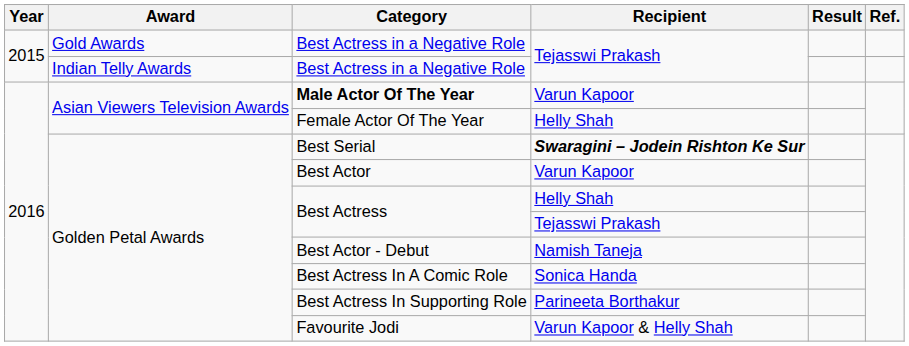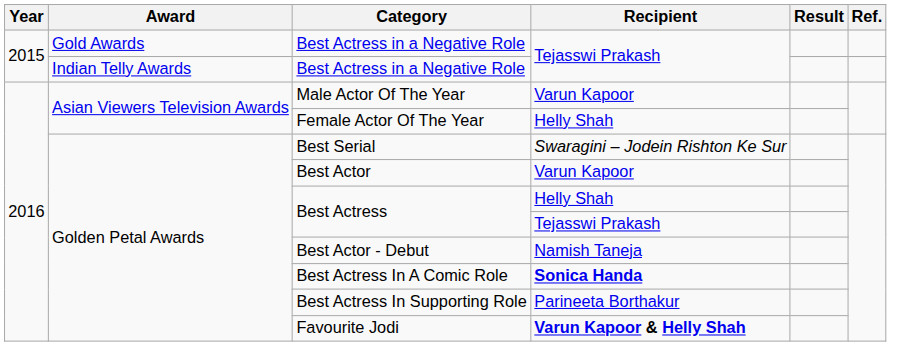(385, 95) bold -> (381, 95) normal
(669, 146) bold -> (660, 146) normal
(586, 276) normal -> (588, 276) bold
(634, 328) normal -> (640, 328) bold
